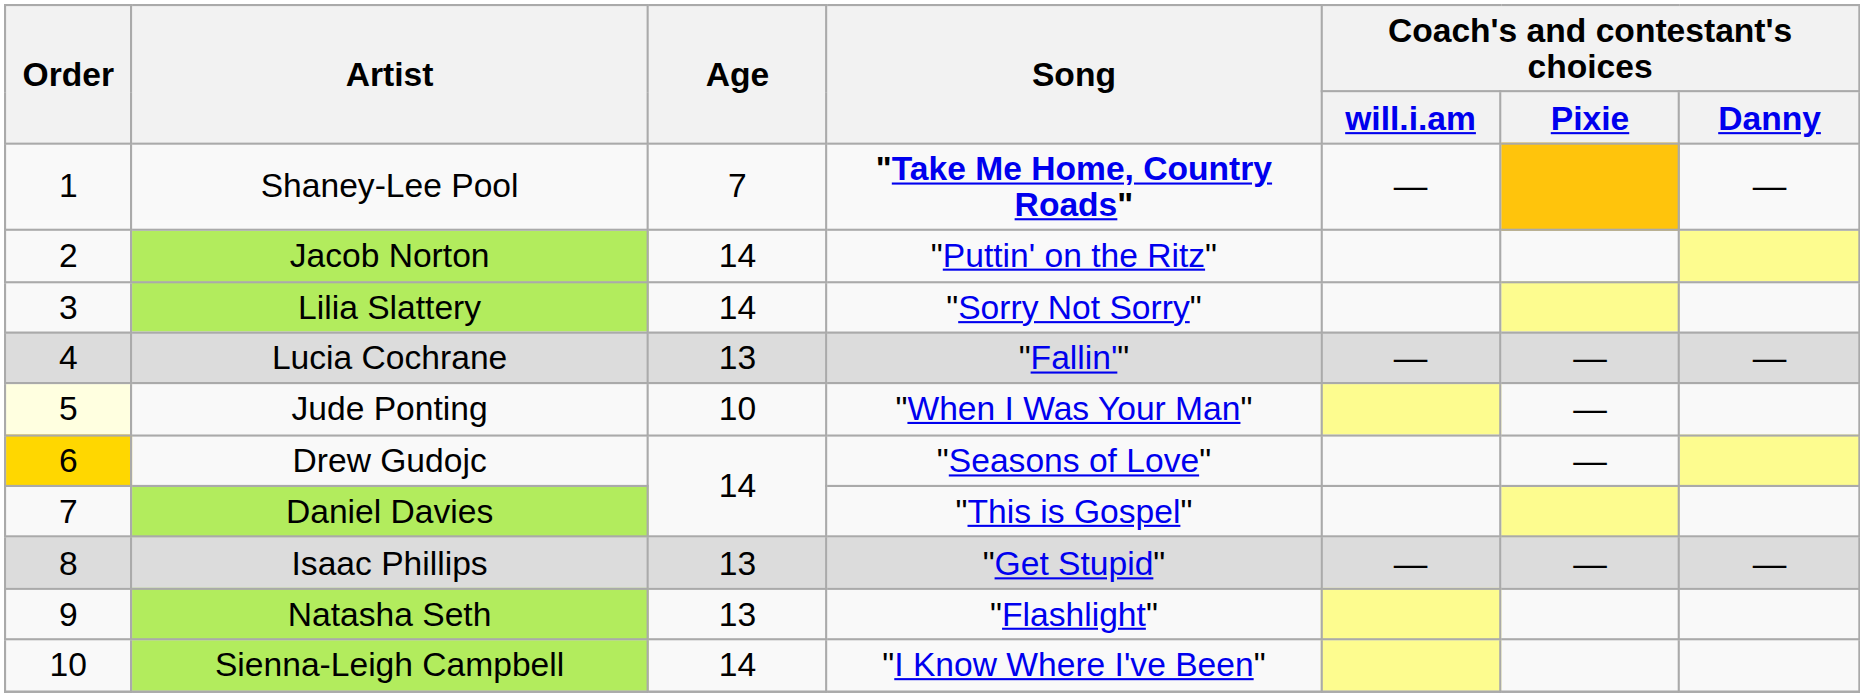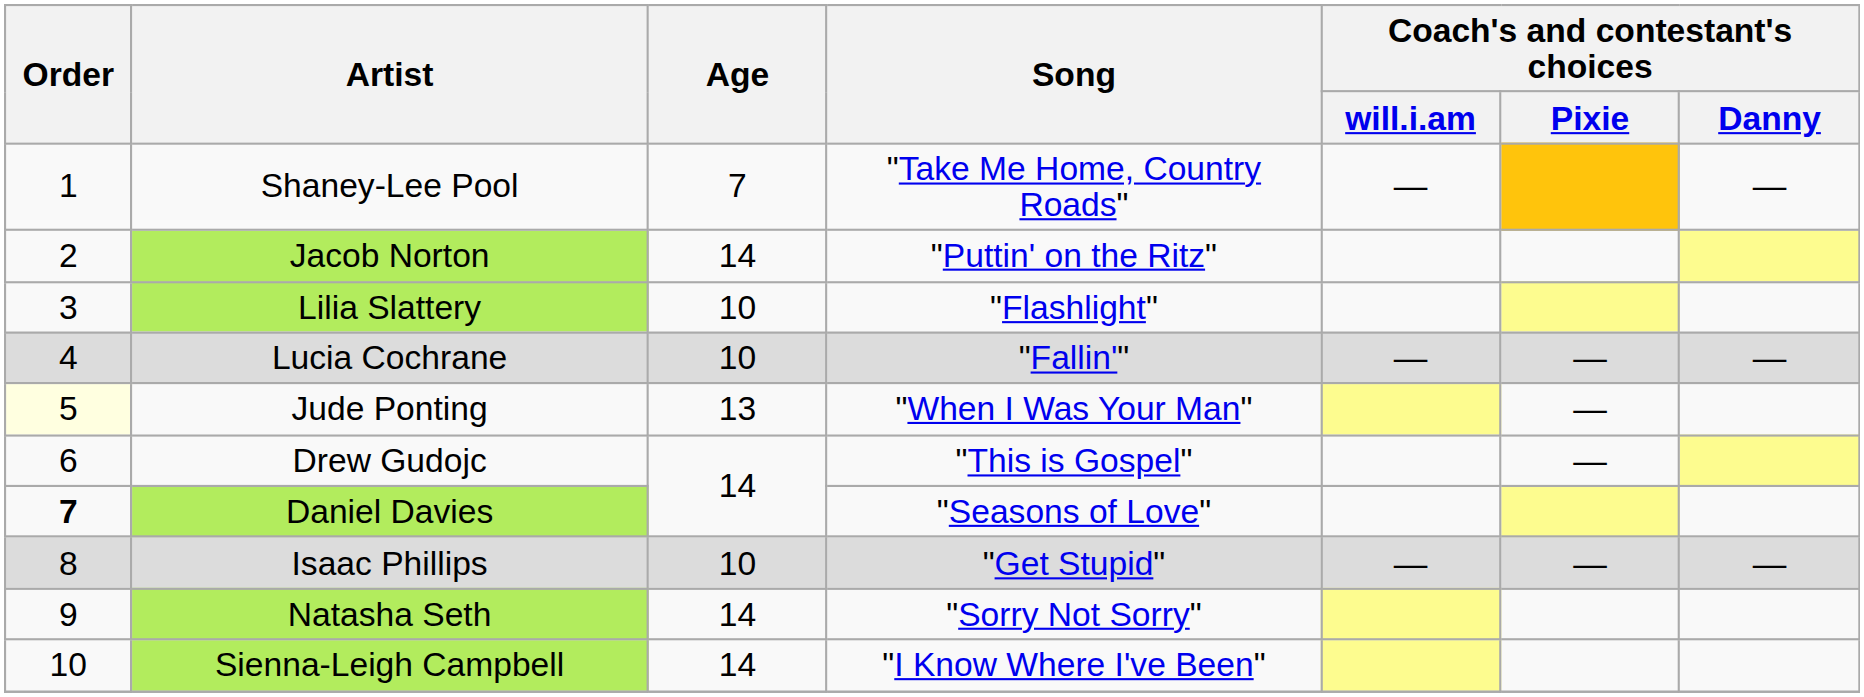(1074, 187) bold -> (1074, 187) normal
(737, 307) 14 -> (737, 307) 10
(1074, 307) "Sorry Not Sorry" -> (1074, 307) "Flashlight"
(737, 358) 13 -> (737, 358) 10
(737, 409) 10 -> (737, 409) 13
(68, 460) gold background -> (68, 460) no background
(1074, 460) "Seasons of Love" -> (1074, 460) "This is Gospel"
(68, 512) normal -> (68, 512) bold
(1074, 512) "This is Gospel" -> (1074, 512) "Seasons of Love"
(737, 563) 13 -> (737, 563) 10
(737, 614) 13 -> (737, 614) 14
(1074, 614) "Flashlight" -> (1074, 614) "Sorry Not Sorry"
